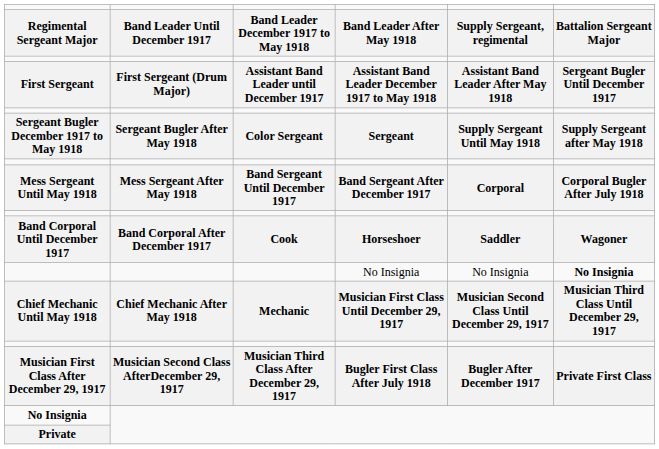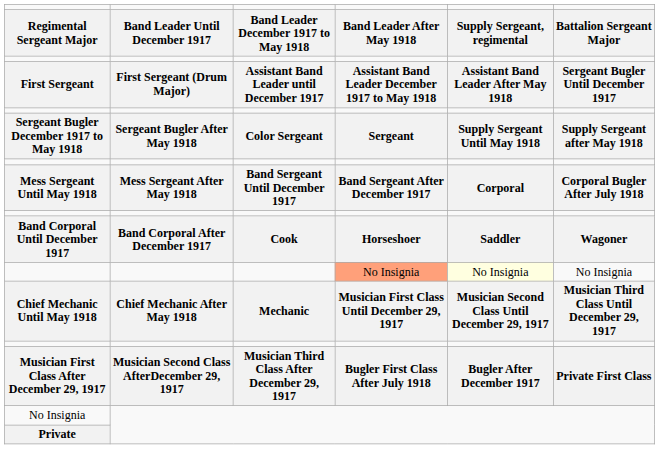(391, 271) no background -> (391, 271) lightsalmon background
(500, 271) no background -> (500, 271) lightyellow background
(604, 271) bold -> (604, 271) normal
(57, 415) bold -> (57, 415) normal
